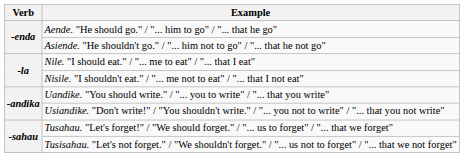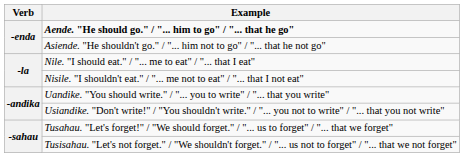(161, 29) normal -> (169, 29) bold
